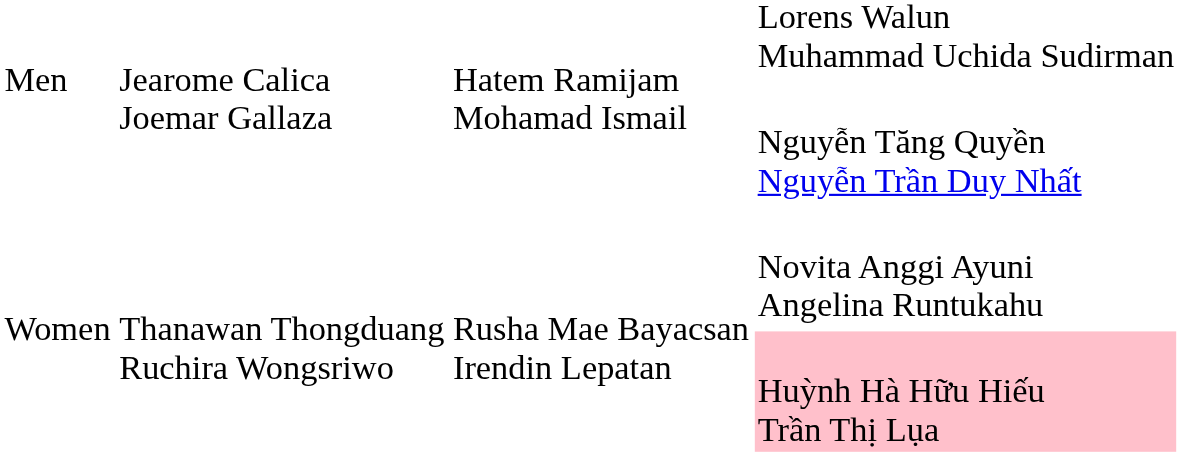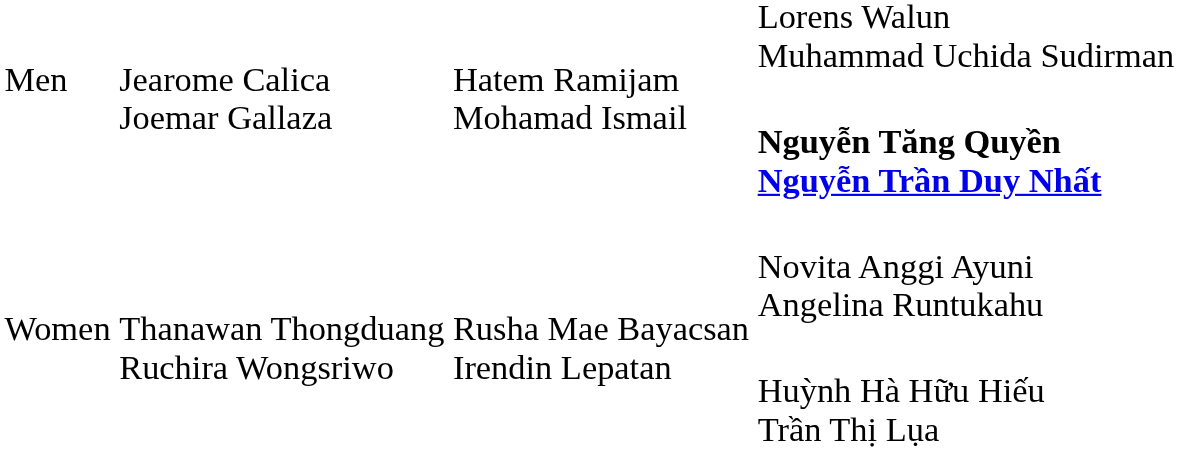(920, 160) normal -> (930, 160) bold
(901, 410) pink background -> (901, 410) no background
